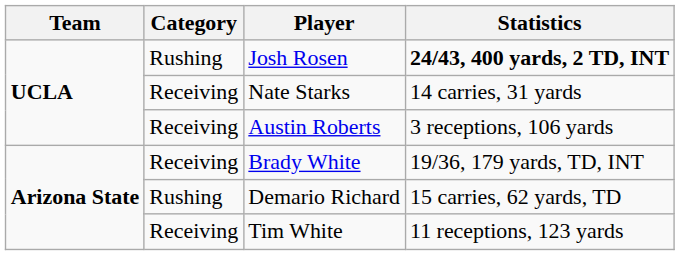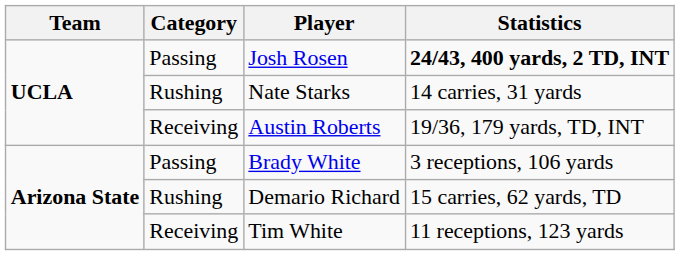(186, 57) Rushing -> (183, 57) Passing
(194, 92) Receiving -> (186, 92) Rushing
(512, 127) 3 receptions, 106 yards -> (527, 127) 19/36, 179 yards, TD, INT
(194, 161) Receiving -> (183, 161) Passing
(527, 161) 19/36, 179 yards, TD, INT -> (512, 161) 3 receptions, 106 yards
